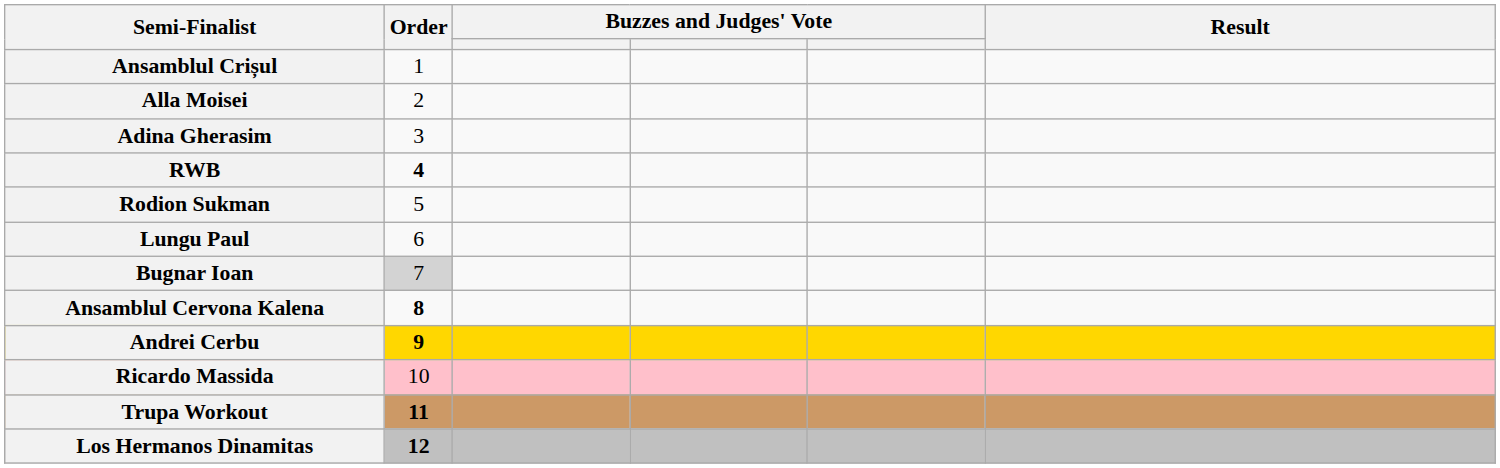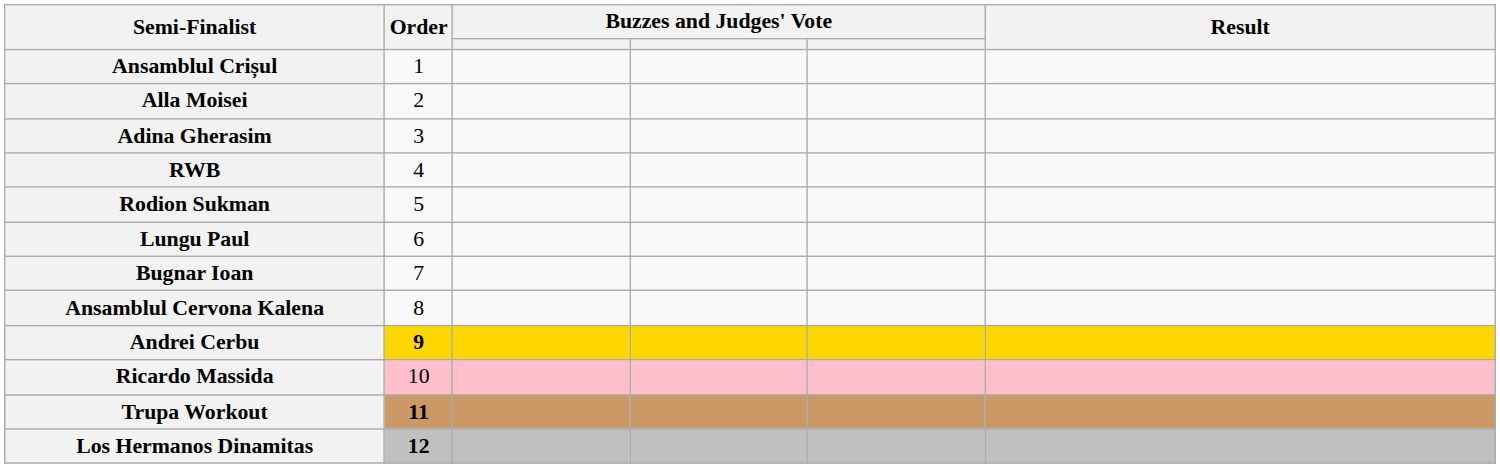(419, 169) bold -> (419, 169) normal
(419, 273) lightgrey background -> (419, 273) no background
(419, 307) bold -> (419, 307) normal
